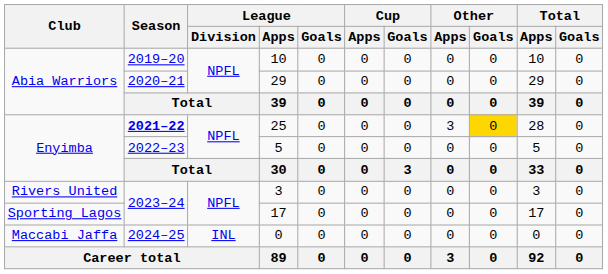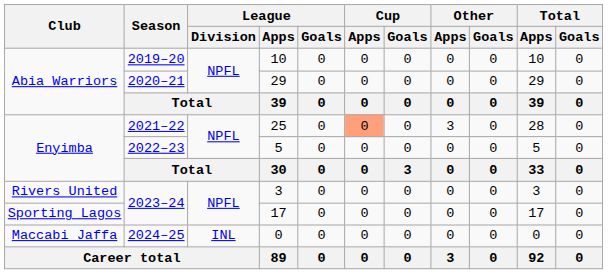(156, 126) bold -> (156, 126) normal
(364, 126) no background -> (364, 126) lightsalmon background
(493, 126) gold background -> (493, 126) no background
